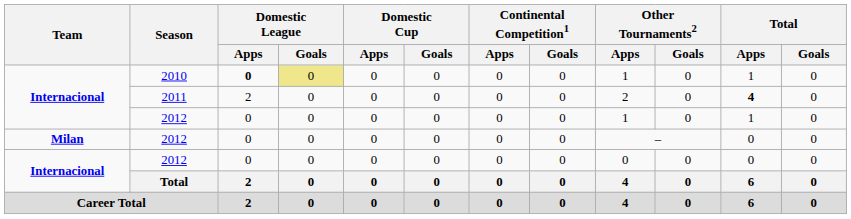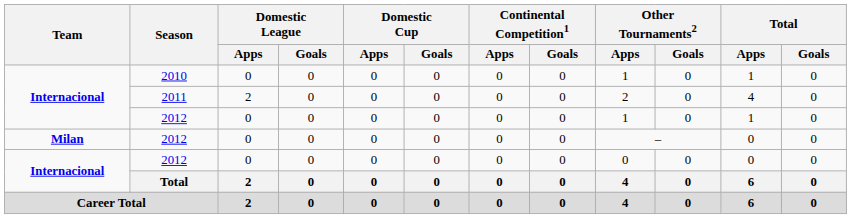(248, 76) bold -> (248, 76) normal
(311, 76) khaki background -> (311, 76) no background
(751, 97) bold -> (751, 97) normal
